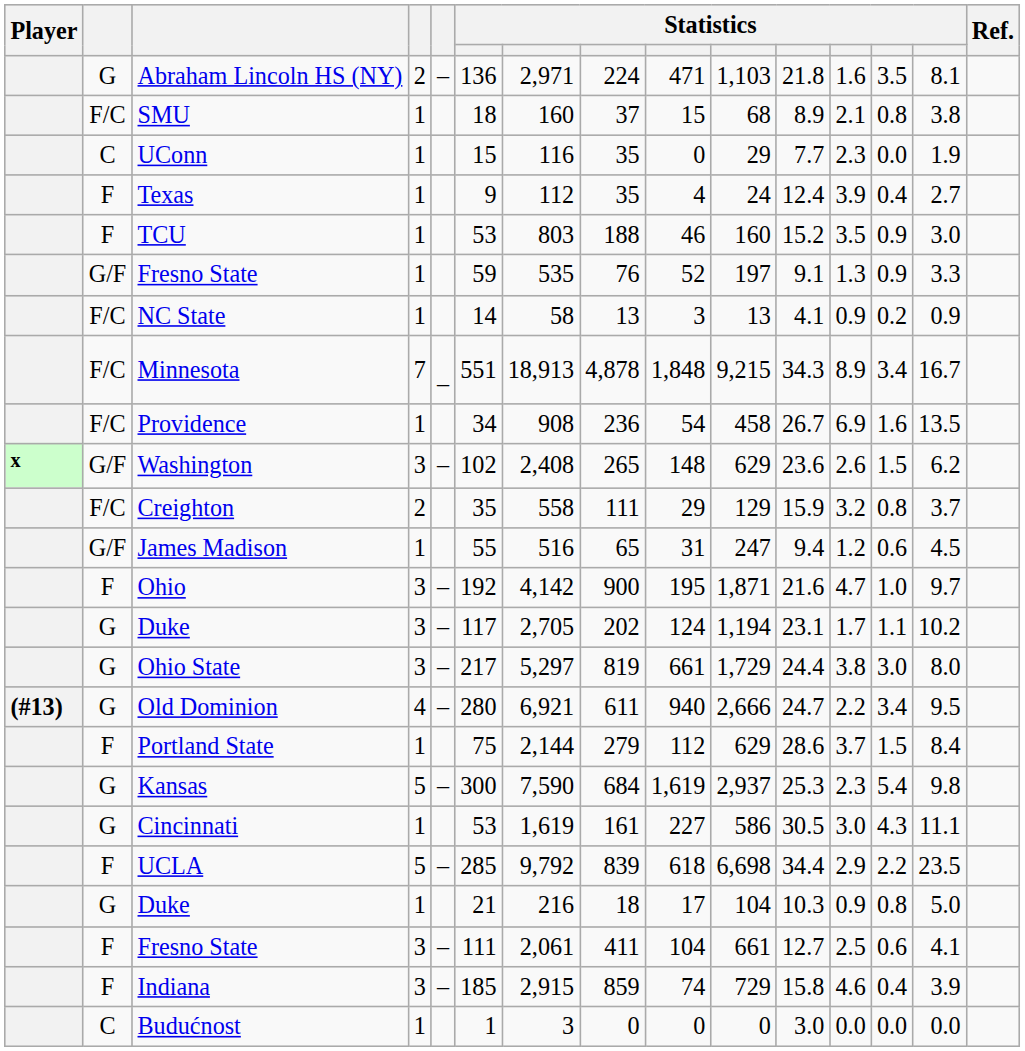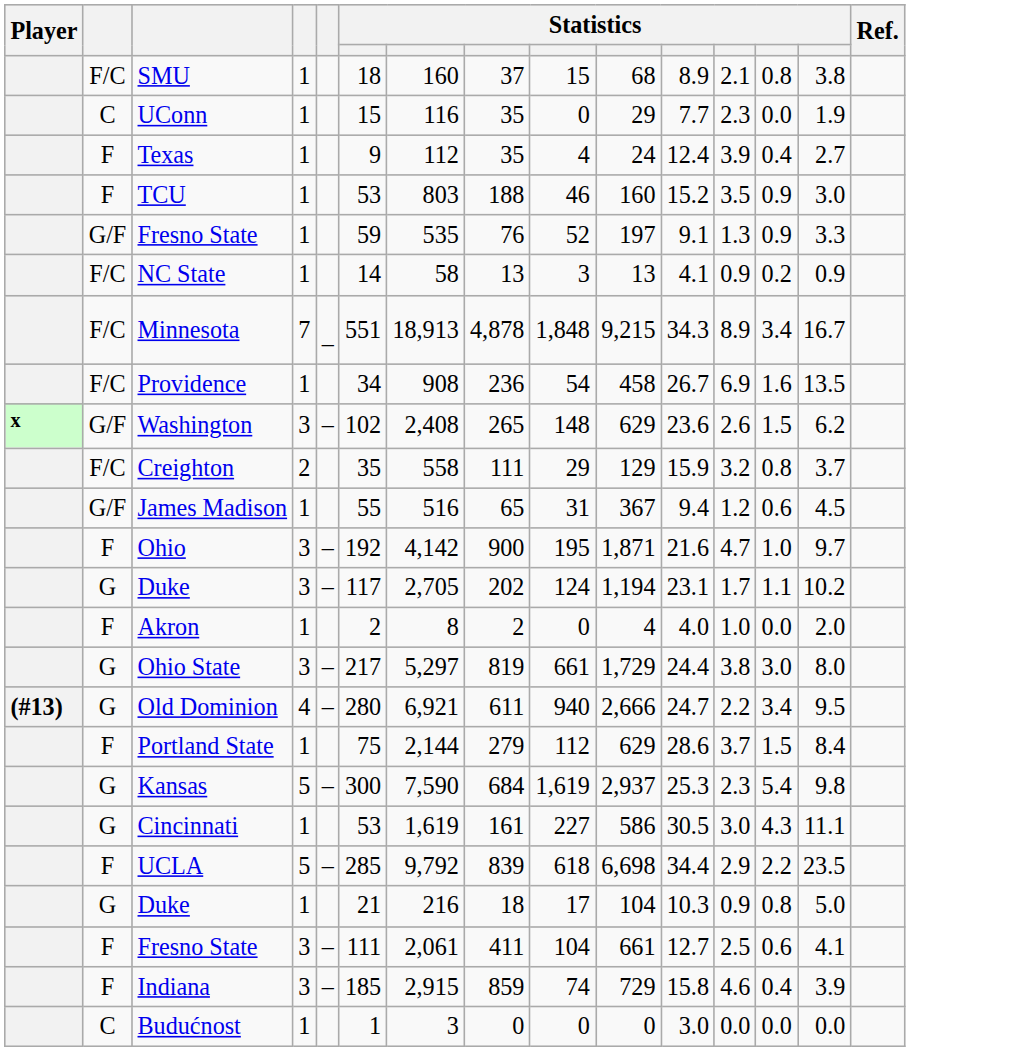- row: (270, 75)
(753, 547) 247 -> (637, 507) 367
+ row: (168, 627)
